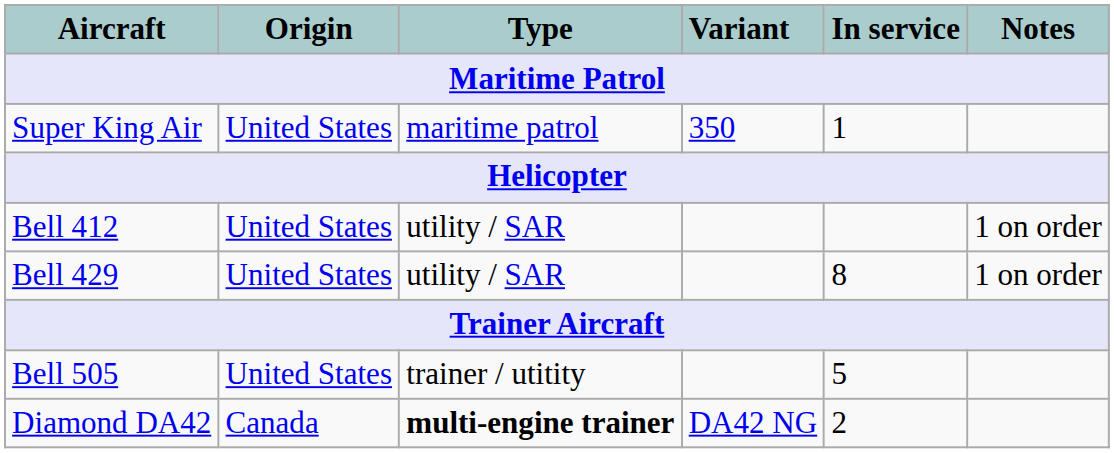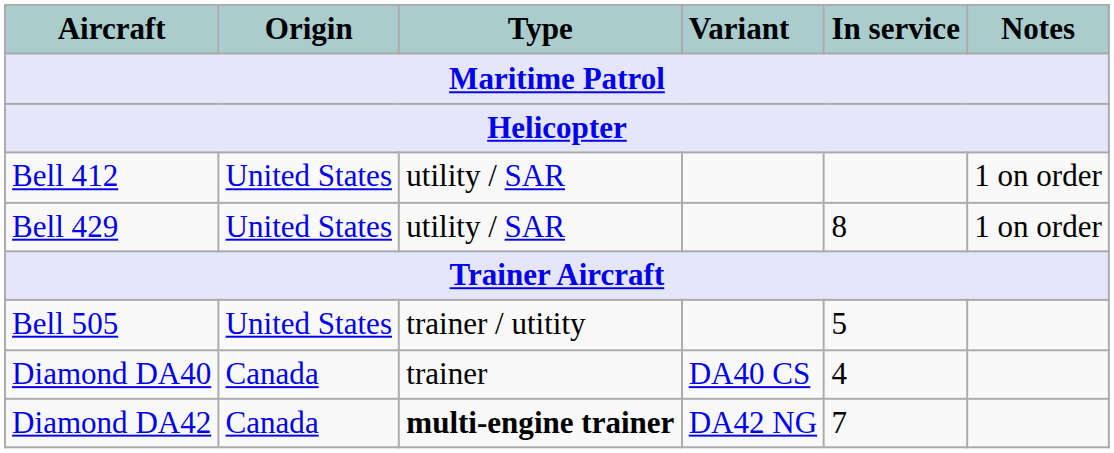- row: (107, 127)
+ row: (112, 373)
(839, 422) 2 -> (839, 422) 7
